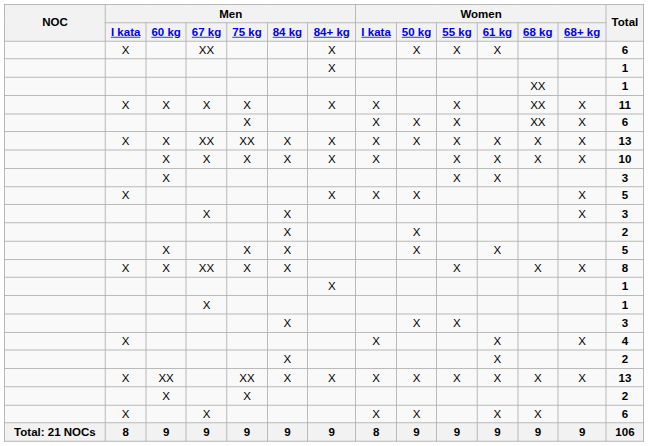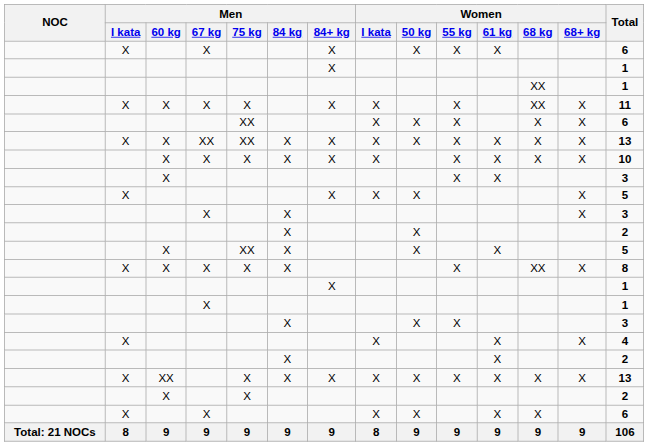(207, 50) XX -> (207, 50) X
(247, 123) X -> (247, 123) XX
(538, 123) XX -> (538, 123) X
(247, 250) X -> (247, 250) XX
(207, 269) XX -> (207, 269) X
(538, 269) X -> (538, 269) XX
(247, 378) XX -> (247, 378) X
